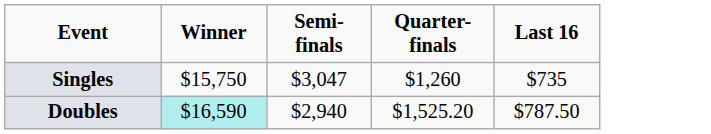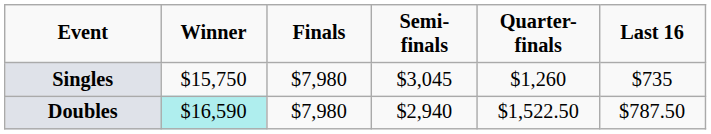+ column: (319, 33)
(319, 79) $3,047 -> (424, 79) $3,045
(433, 112) $1,525.20 -> (538, 112) $1,522.50
